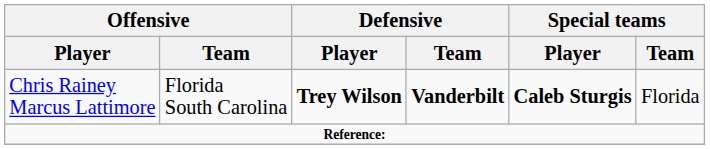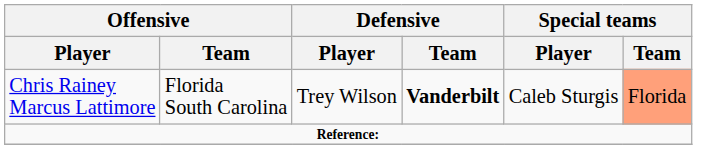(349, 96) bold -> (347, 96) normal
(573, 96) bold -> (563, 96) normal
(670, 96) no background -> (657, 96) lightsalmon background
